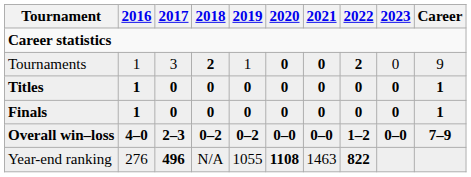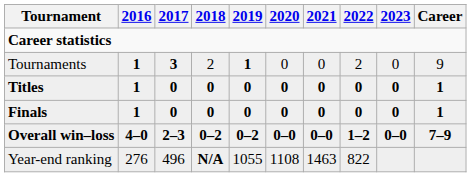(136, 64) normal -> (136, 64) bold
(173, 64) normal -> (173, 64) bold
(210, 64) bold -> (210, 64) normal
(247, 64) normal -> (247, 64) bold
(285, 64) bold -> (285, 64) normal
(322, 64) bold -> (322, 64) normal
(359, 64) bold -> (359, 64) normal
(173, 159) bold -> (173, 159) normal
(210, 159) normal -> (210, 159) bold
(285, 159) bold -> (285, 159) normal
(359, 159) bold -> (359, 159) normal
